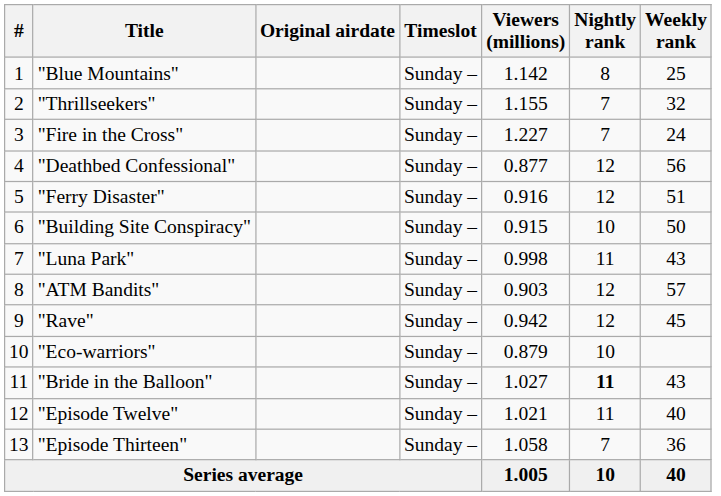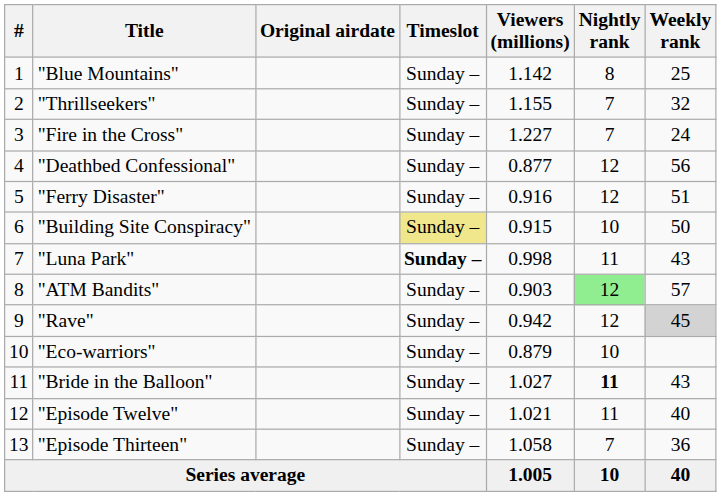(441, 227) no background -> (443, 227) khaki background
(441, 258) normal -> (443, 258) bold
(605, 289) no background -> (610, 289) lightgreen background
(676, 320) no background -> (680, 320) lightgrey background
